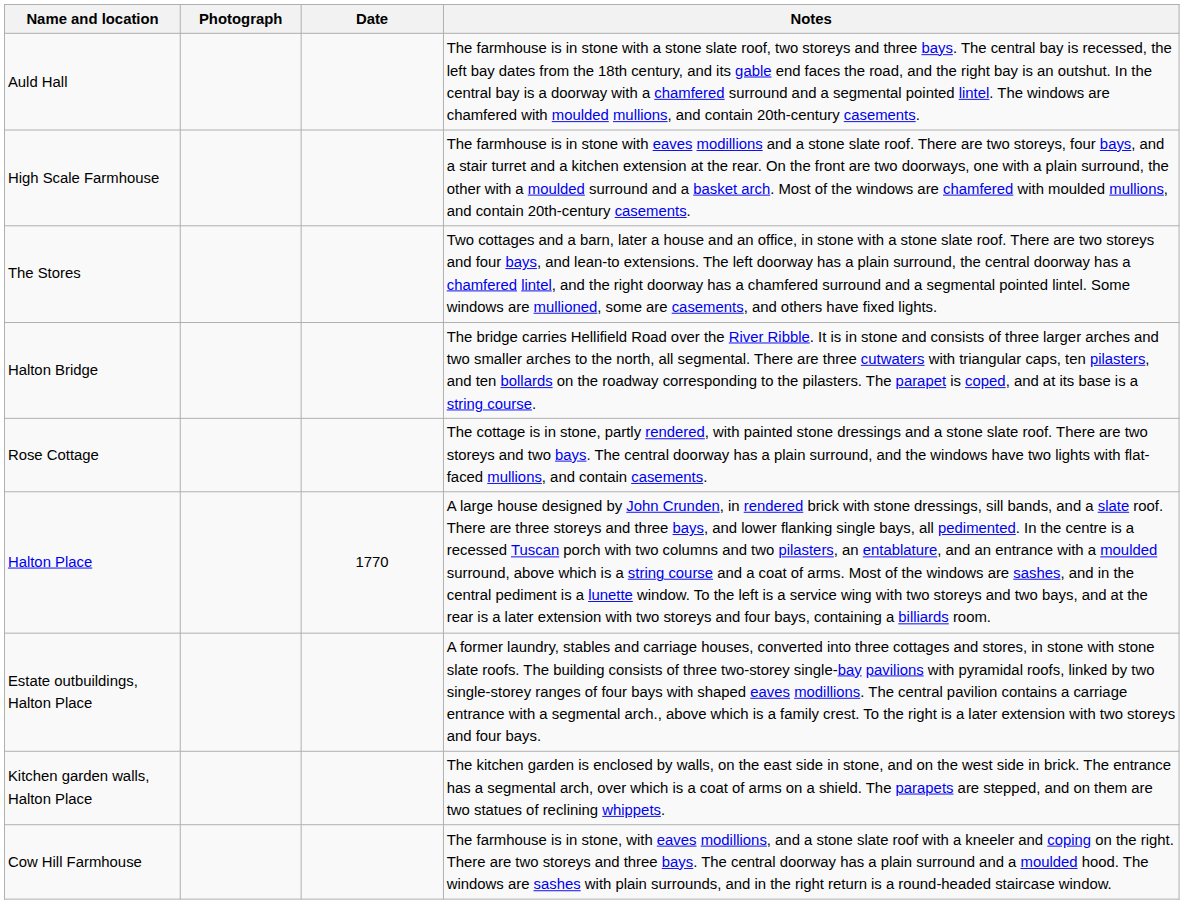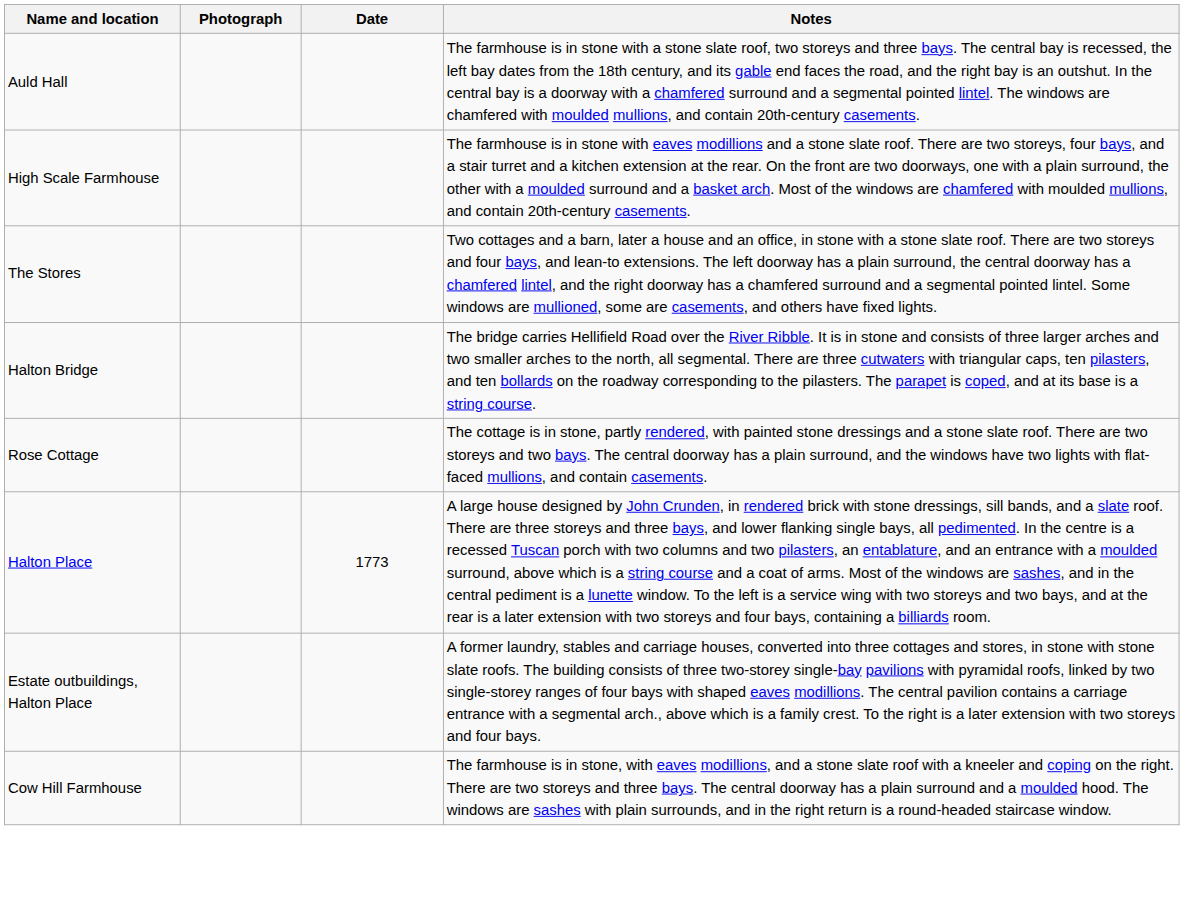(372, 562) 1770 -> (372, 562) 1773
- row: (79, 788)
